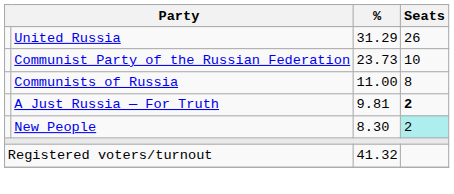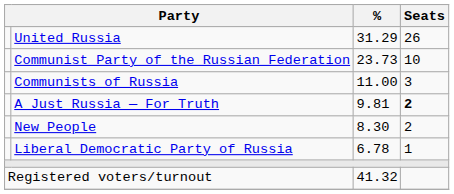(408, 82) 8 -> (408, 82) 3
(408, 127) paleturquoise background -> (408, 127) no background
+ row: (154, 149)
